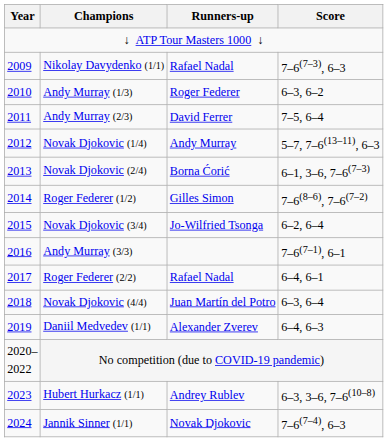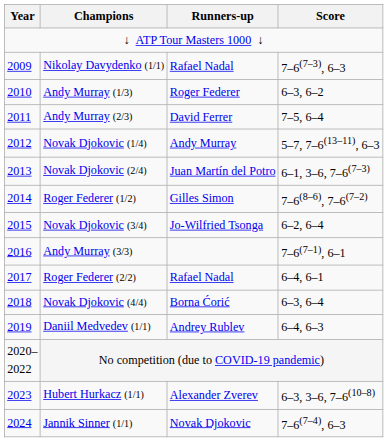(200, 171) Borna Ćorić -> (223, 171) Juan Martín del Potro
(223, 302) Juan Martín del Potro -> (200, 302) Borna Ćorić
(214, 326) Alexander Zverev -> (207, 326) Andrey Rublev
(207, 395) Andrey Rublev -> (214, 395) Alexander Zverev
